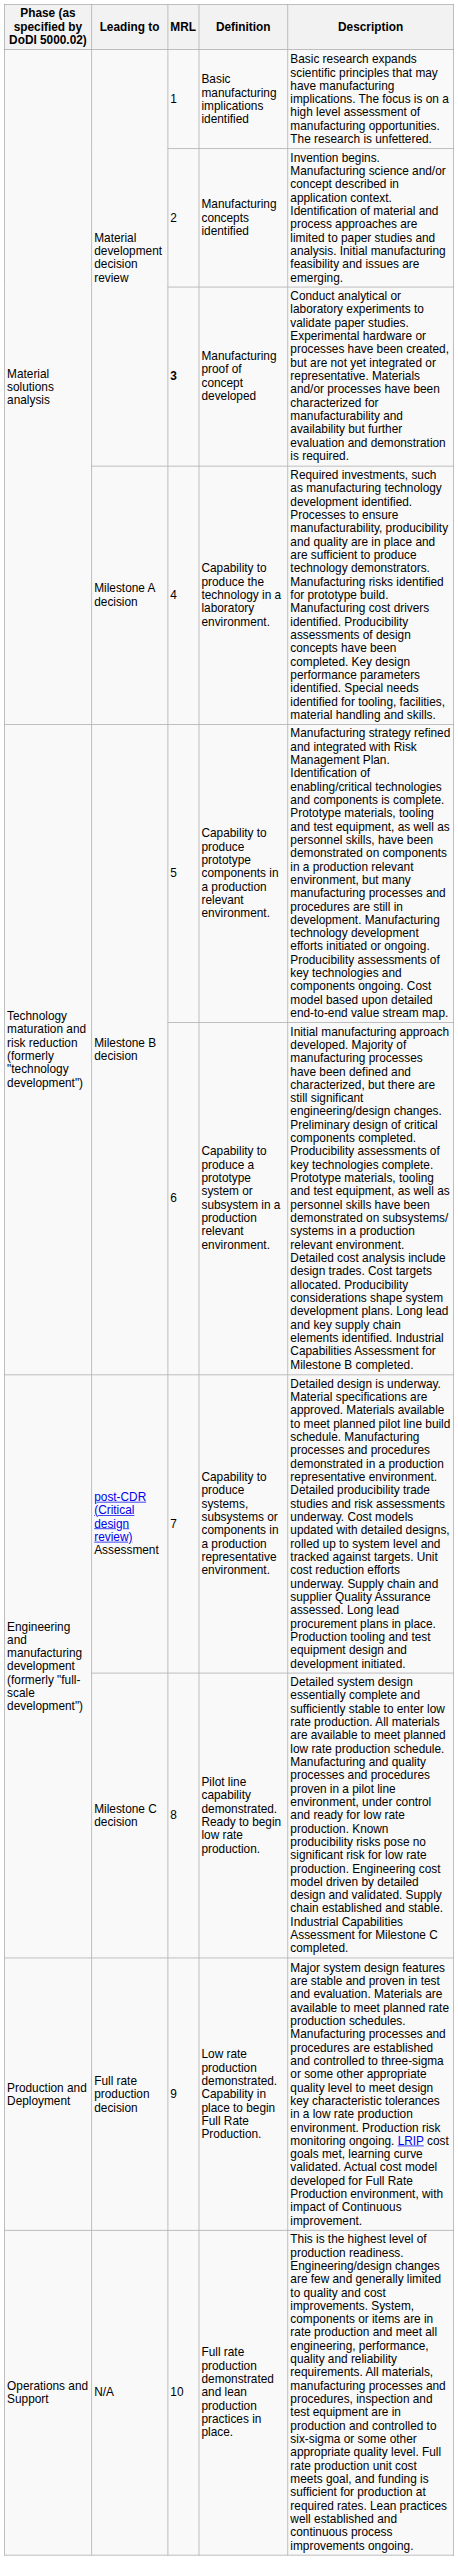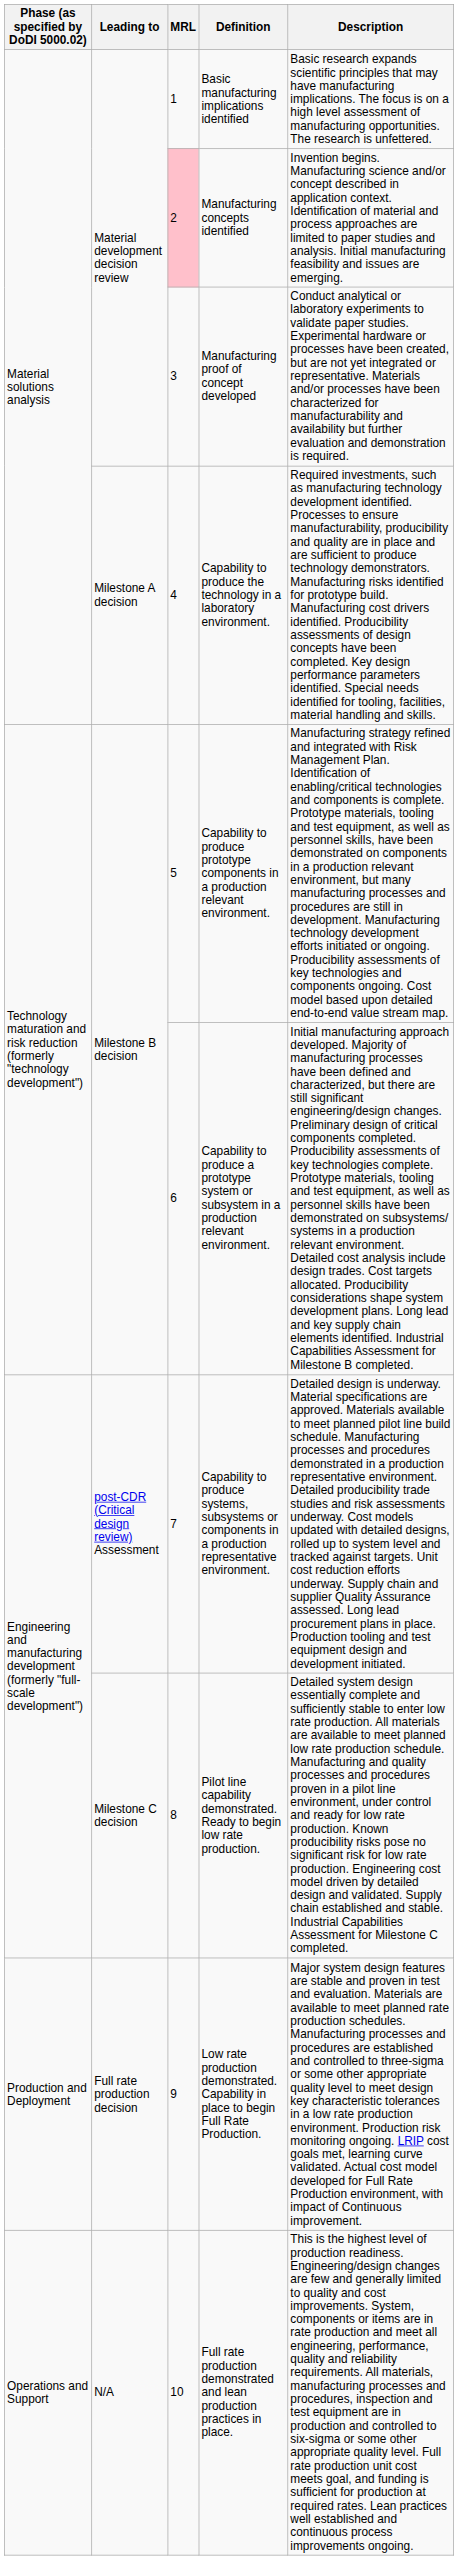(174, 217) no background -> (174, 217) pink background
(174, 376) bold -> (174, 376) normal
